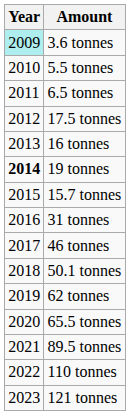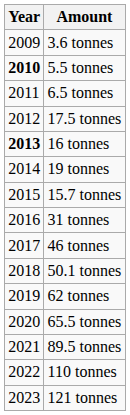(24, 42) paleturquoise background -> (24, 42) no background
(24, 67) normal -> (24, 67) bold
(24, 144) normal -> (24, 144) bold
(24, 169) bold -> (24, 169) normal
